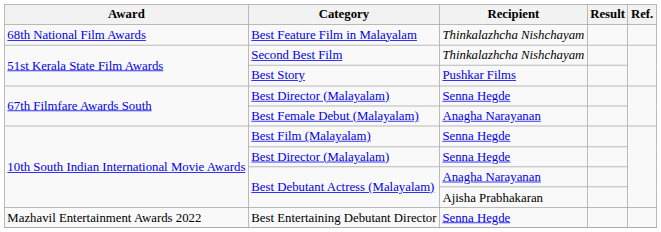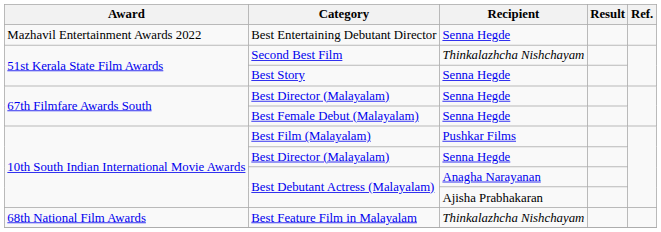rows swapped: (77, 34) <-> (104, 217)
(479, 75) Pushkar Films -> (476, 75) Senna Hegde
(492, 116) Anagha Narayanan -> (476, 116) Senna Hegde
(476, 136) Senna Hegde -> (479, 136) Pushkar Films
